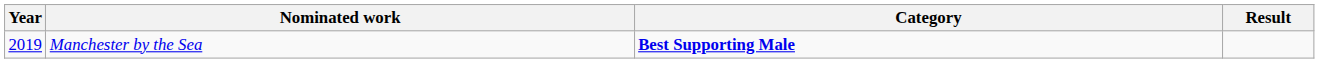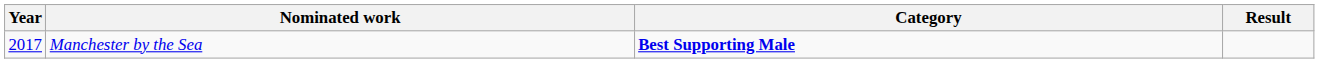(25, 44) 2019 -> (25, 44) 2017
